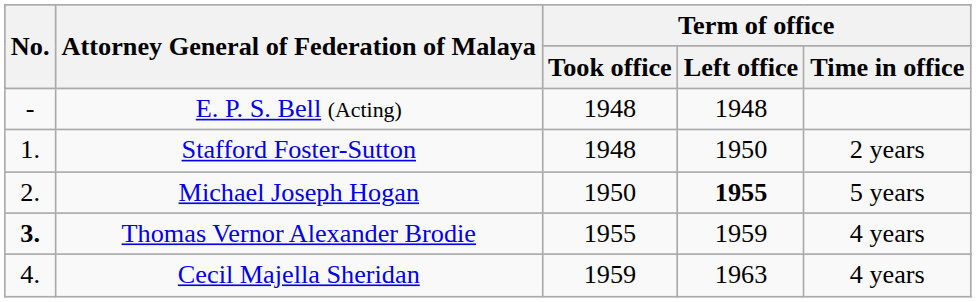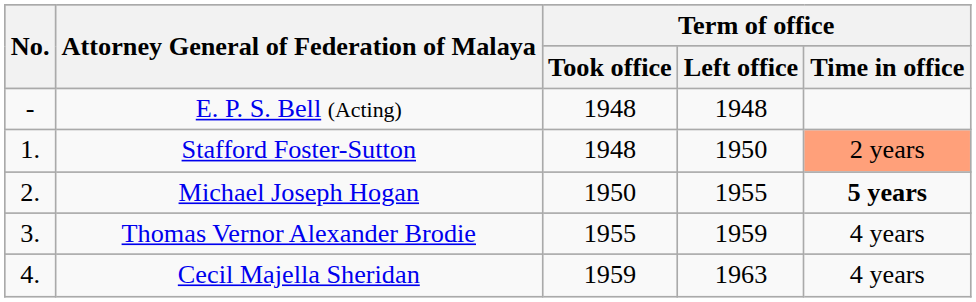(887, 150) no background -> (887, 150) lightsalmon background
(741, 191) bold -> (741, 191) normal
(887, 191) normal -> (887, 191) bold
(30, 233) bold -> (30, 233) normal
